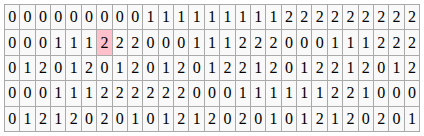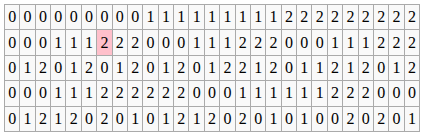(320, 67) 2 -> (320, 67) 1
(366, 93) 1 -> (366, 93) 2
(320, 118) 2 -> (320, 118) 0
(335, 118) 1 -> (335, 118) 0
